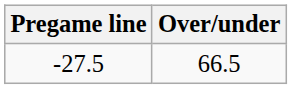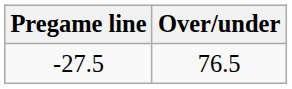(219, 63) 66.5 -> (219, 63) 76.5
